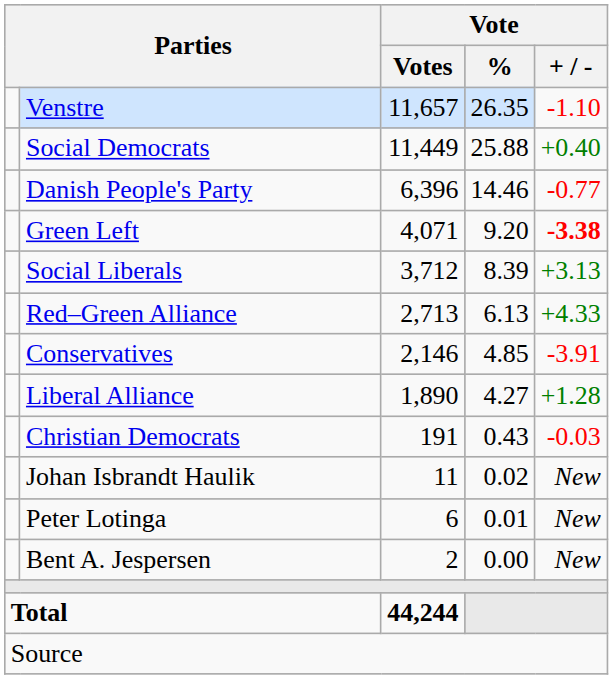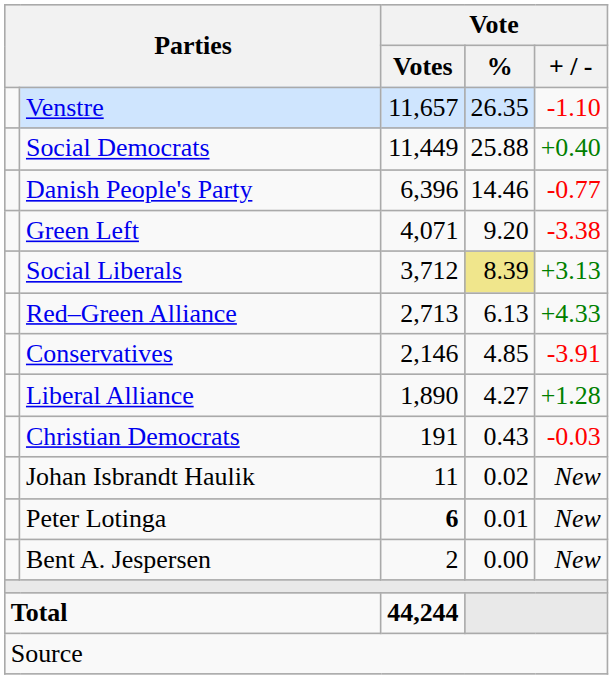(574, 230) bold -> (574, 230) normal
(506, 271) no background -> (506, 271) khaki background
(452, 518) normal -> (452, 518) bold
